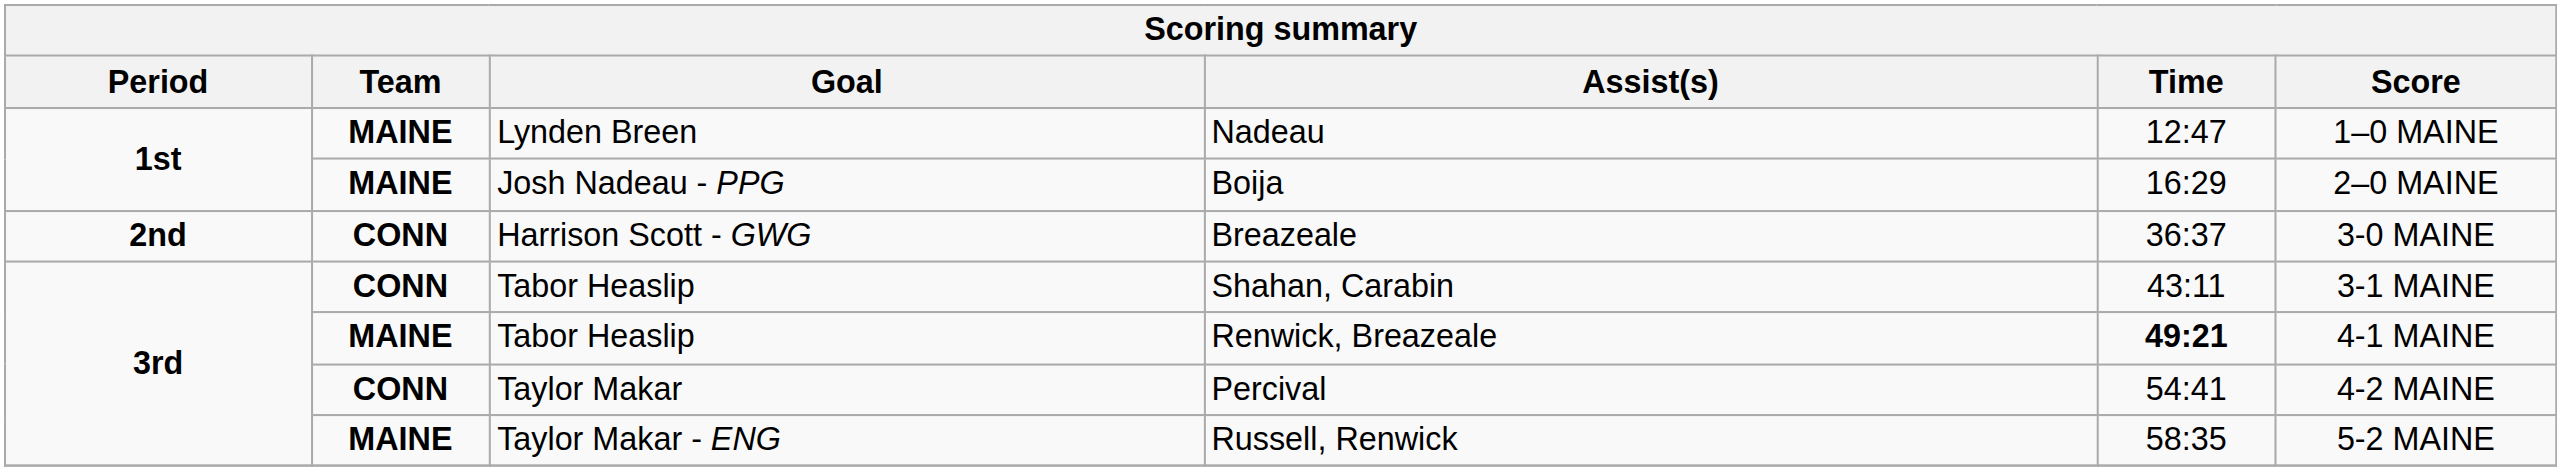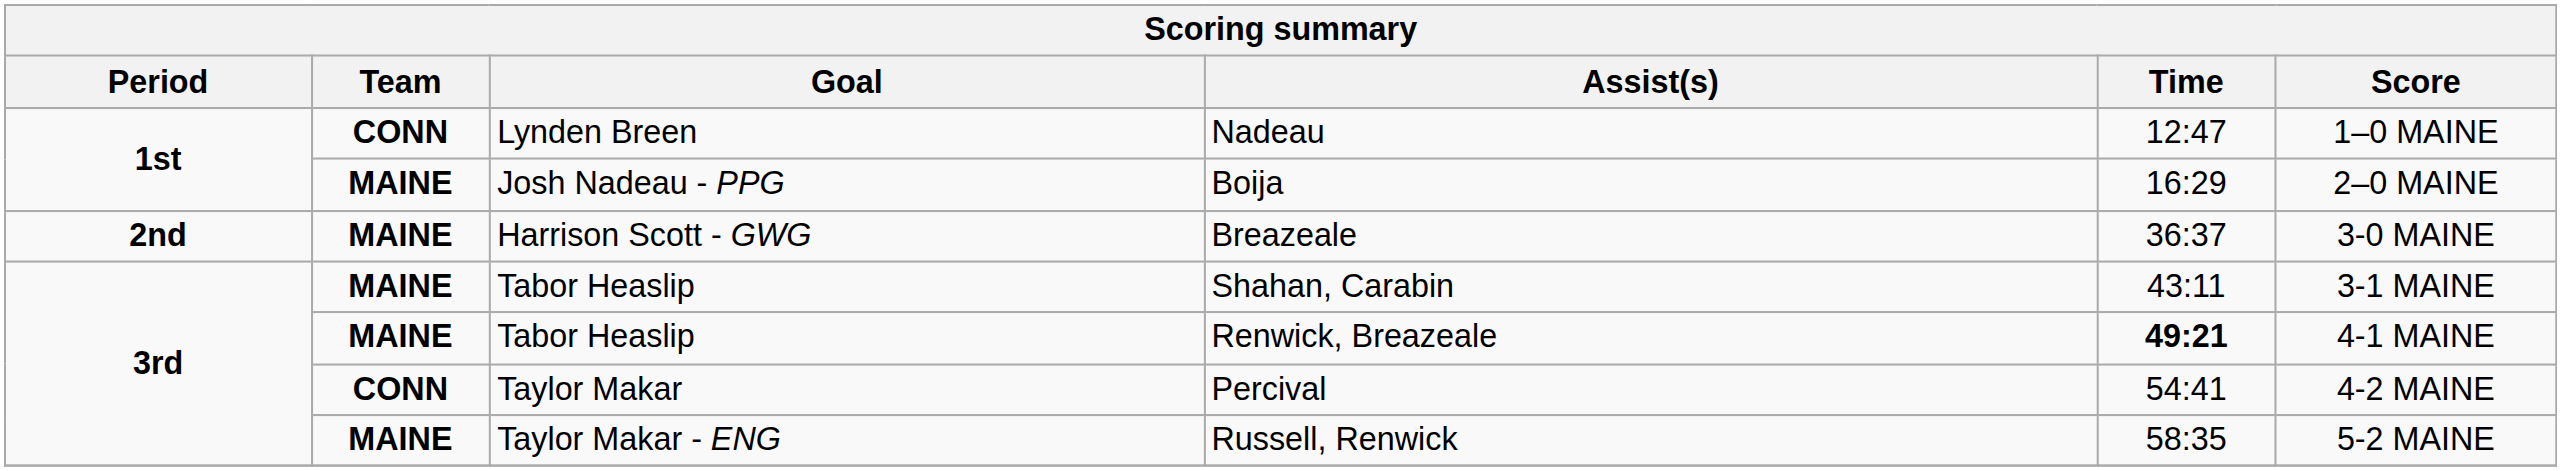(400, 132) MAINE -> (400, 132) CONN
(400, 235) CONN -> (400, 235) MAINE
(400, 286) CONN -> (400, 286) MAINE
